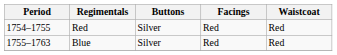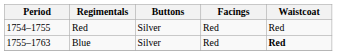(276, 43) normal -> (277, 43) bold
